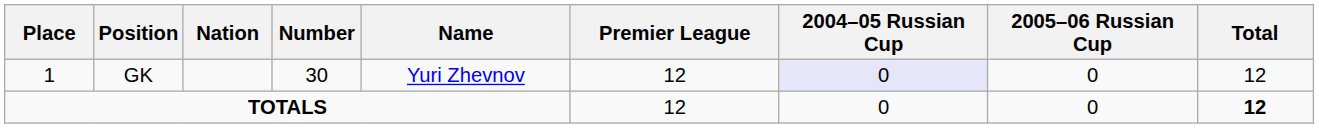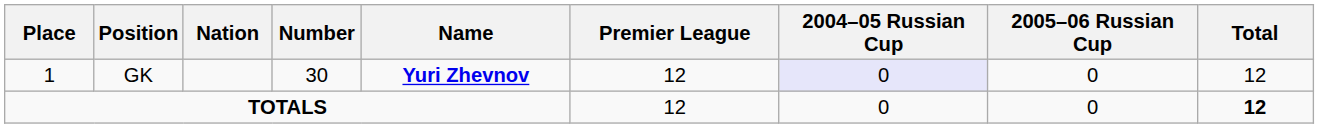(466, 75) normal -> (466, 75) bold
